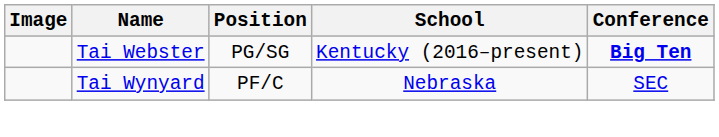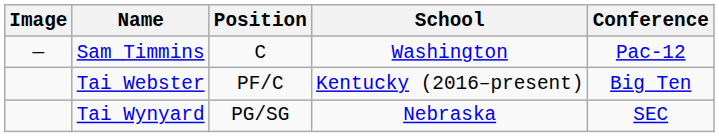+ row: (141, 52)
(260, 52) PG/SG -> (260, 84) PF/C
(651, 52) bold -> (651, 84) normal
(260, 84) PF/C -> (260, 115) PG/SG
